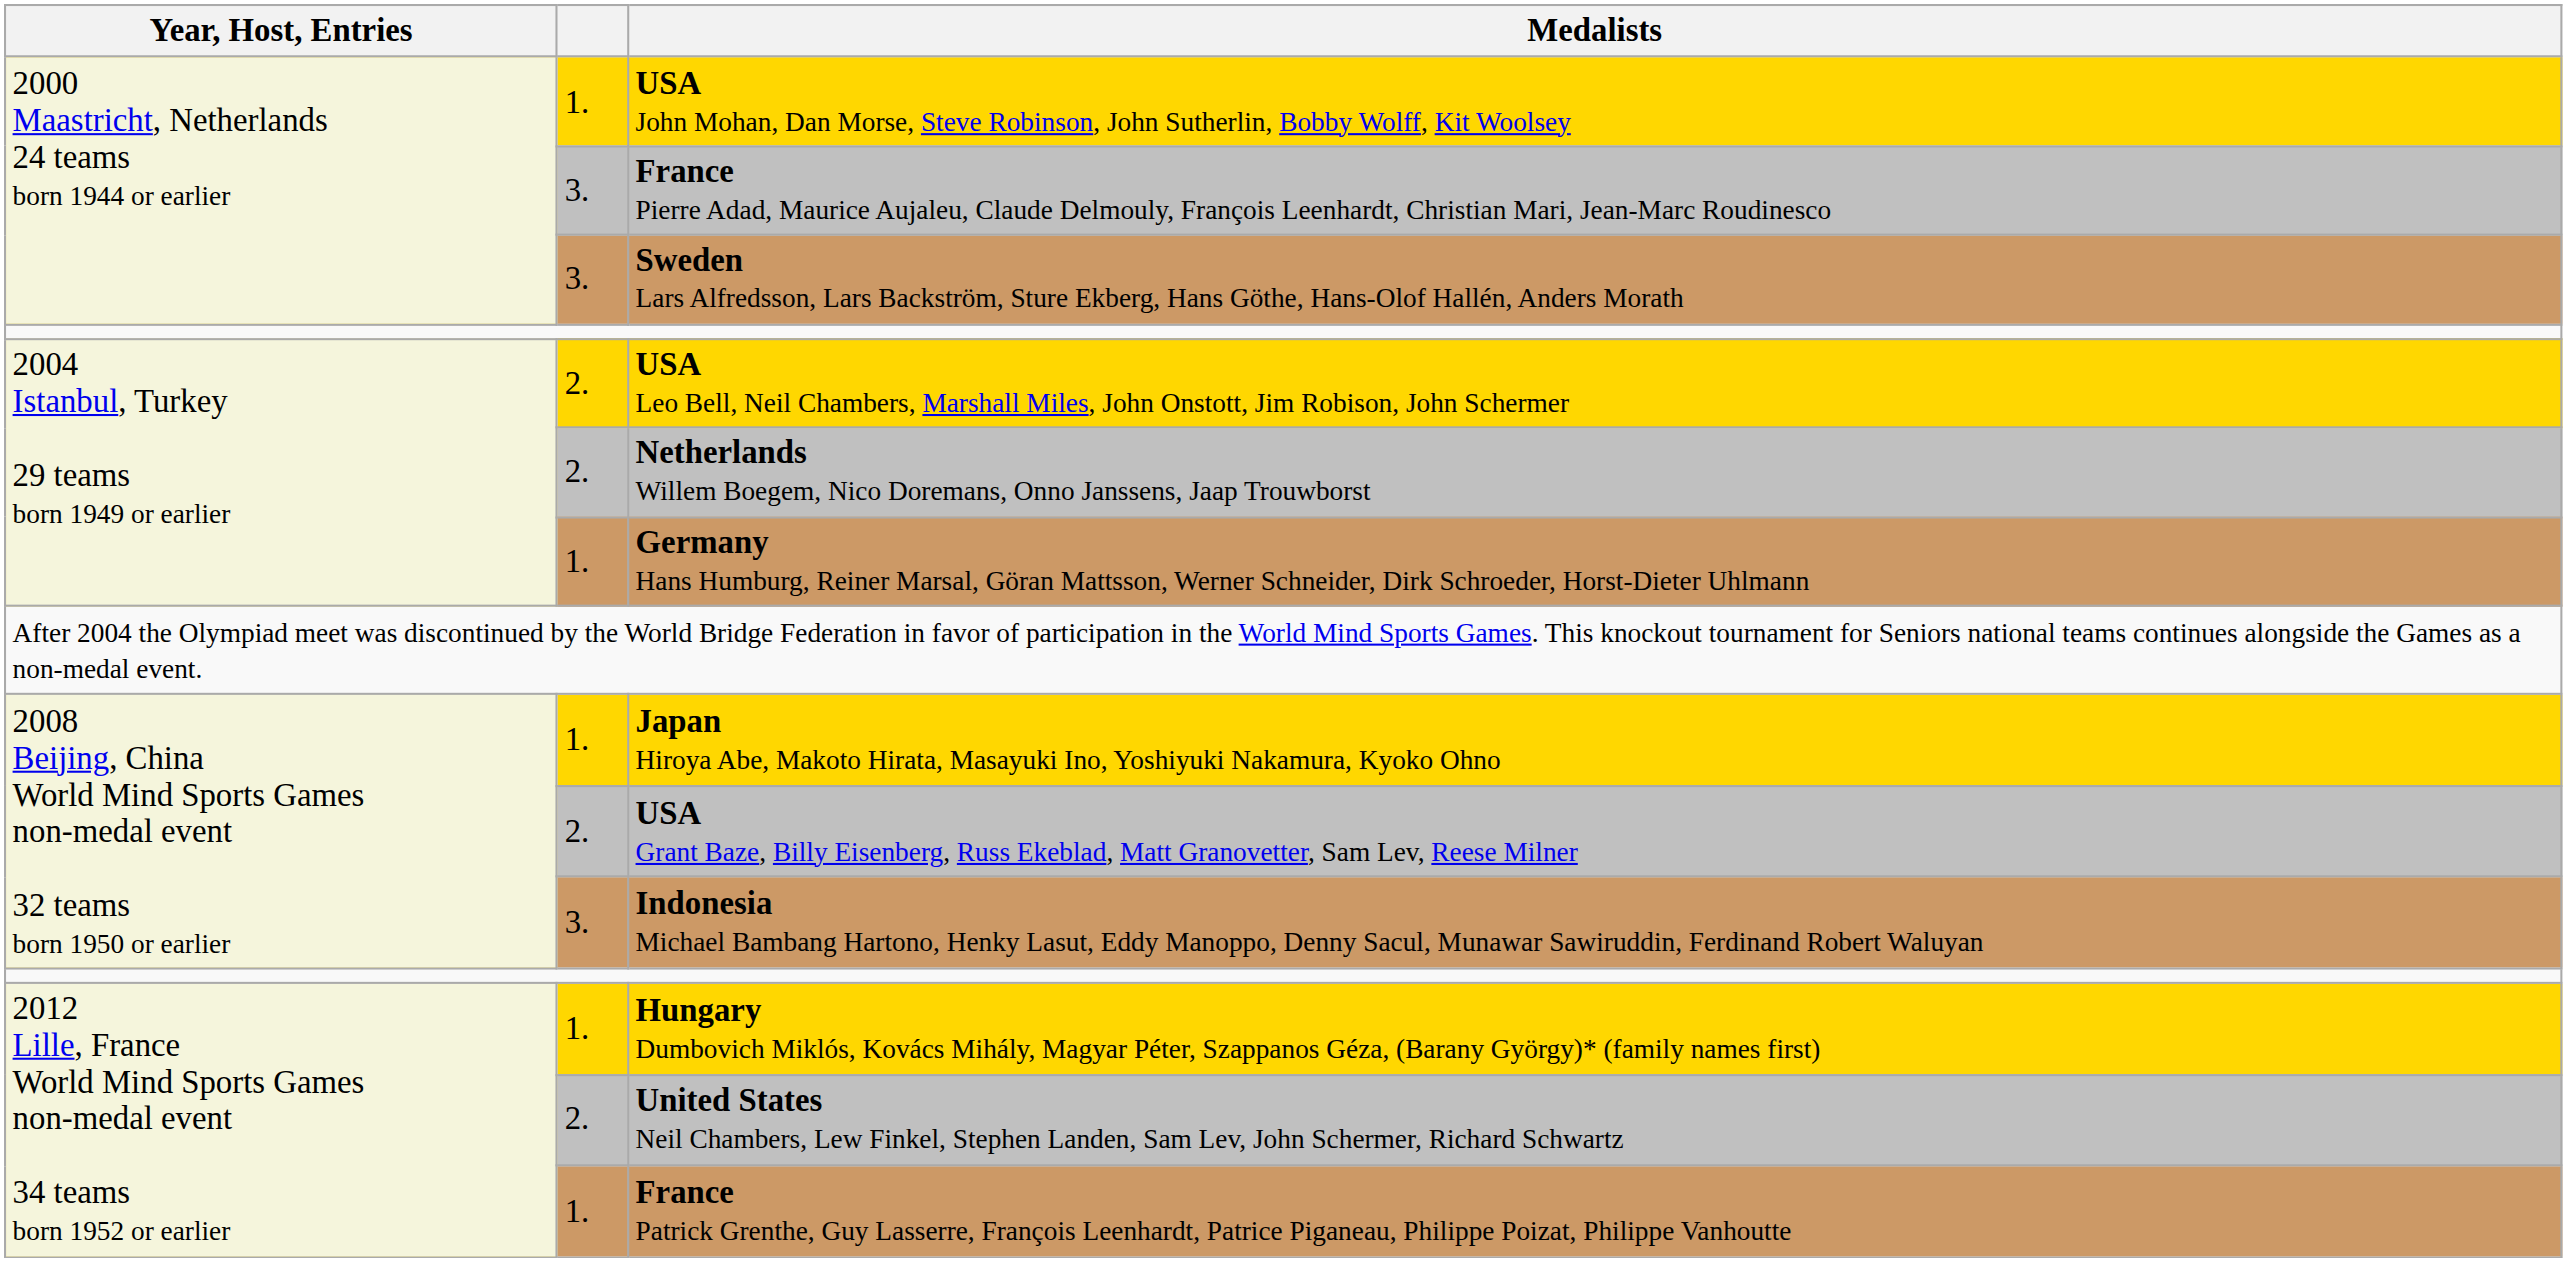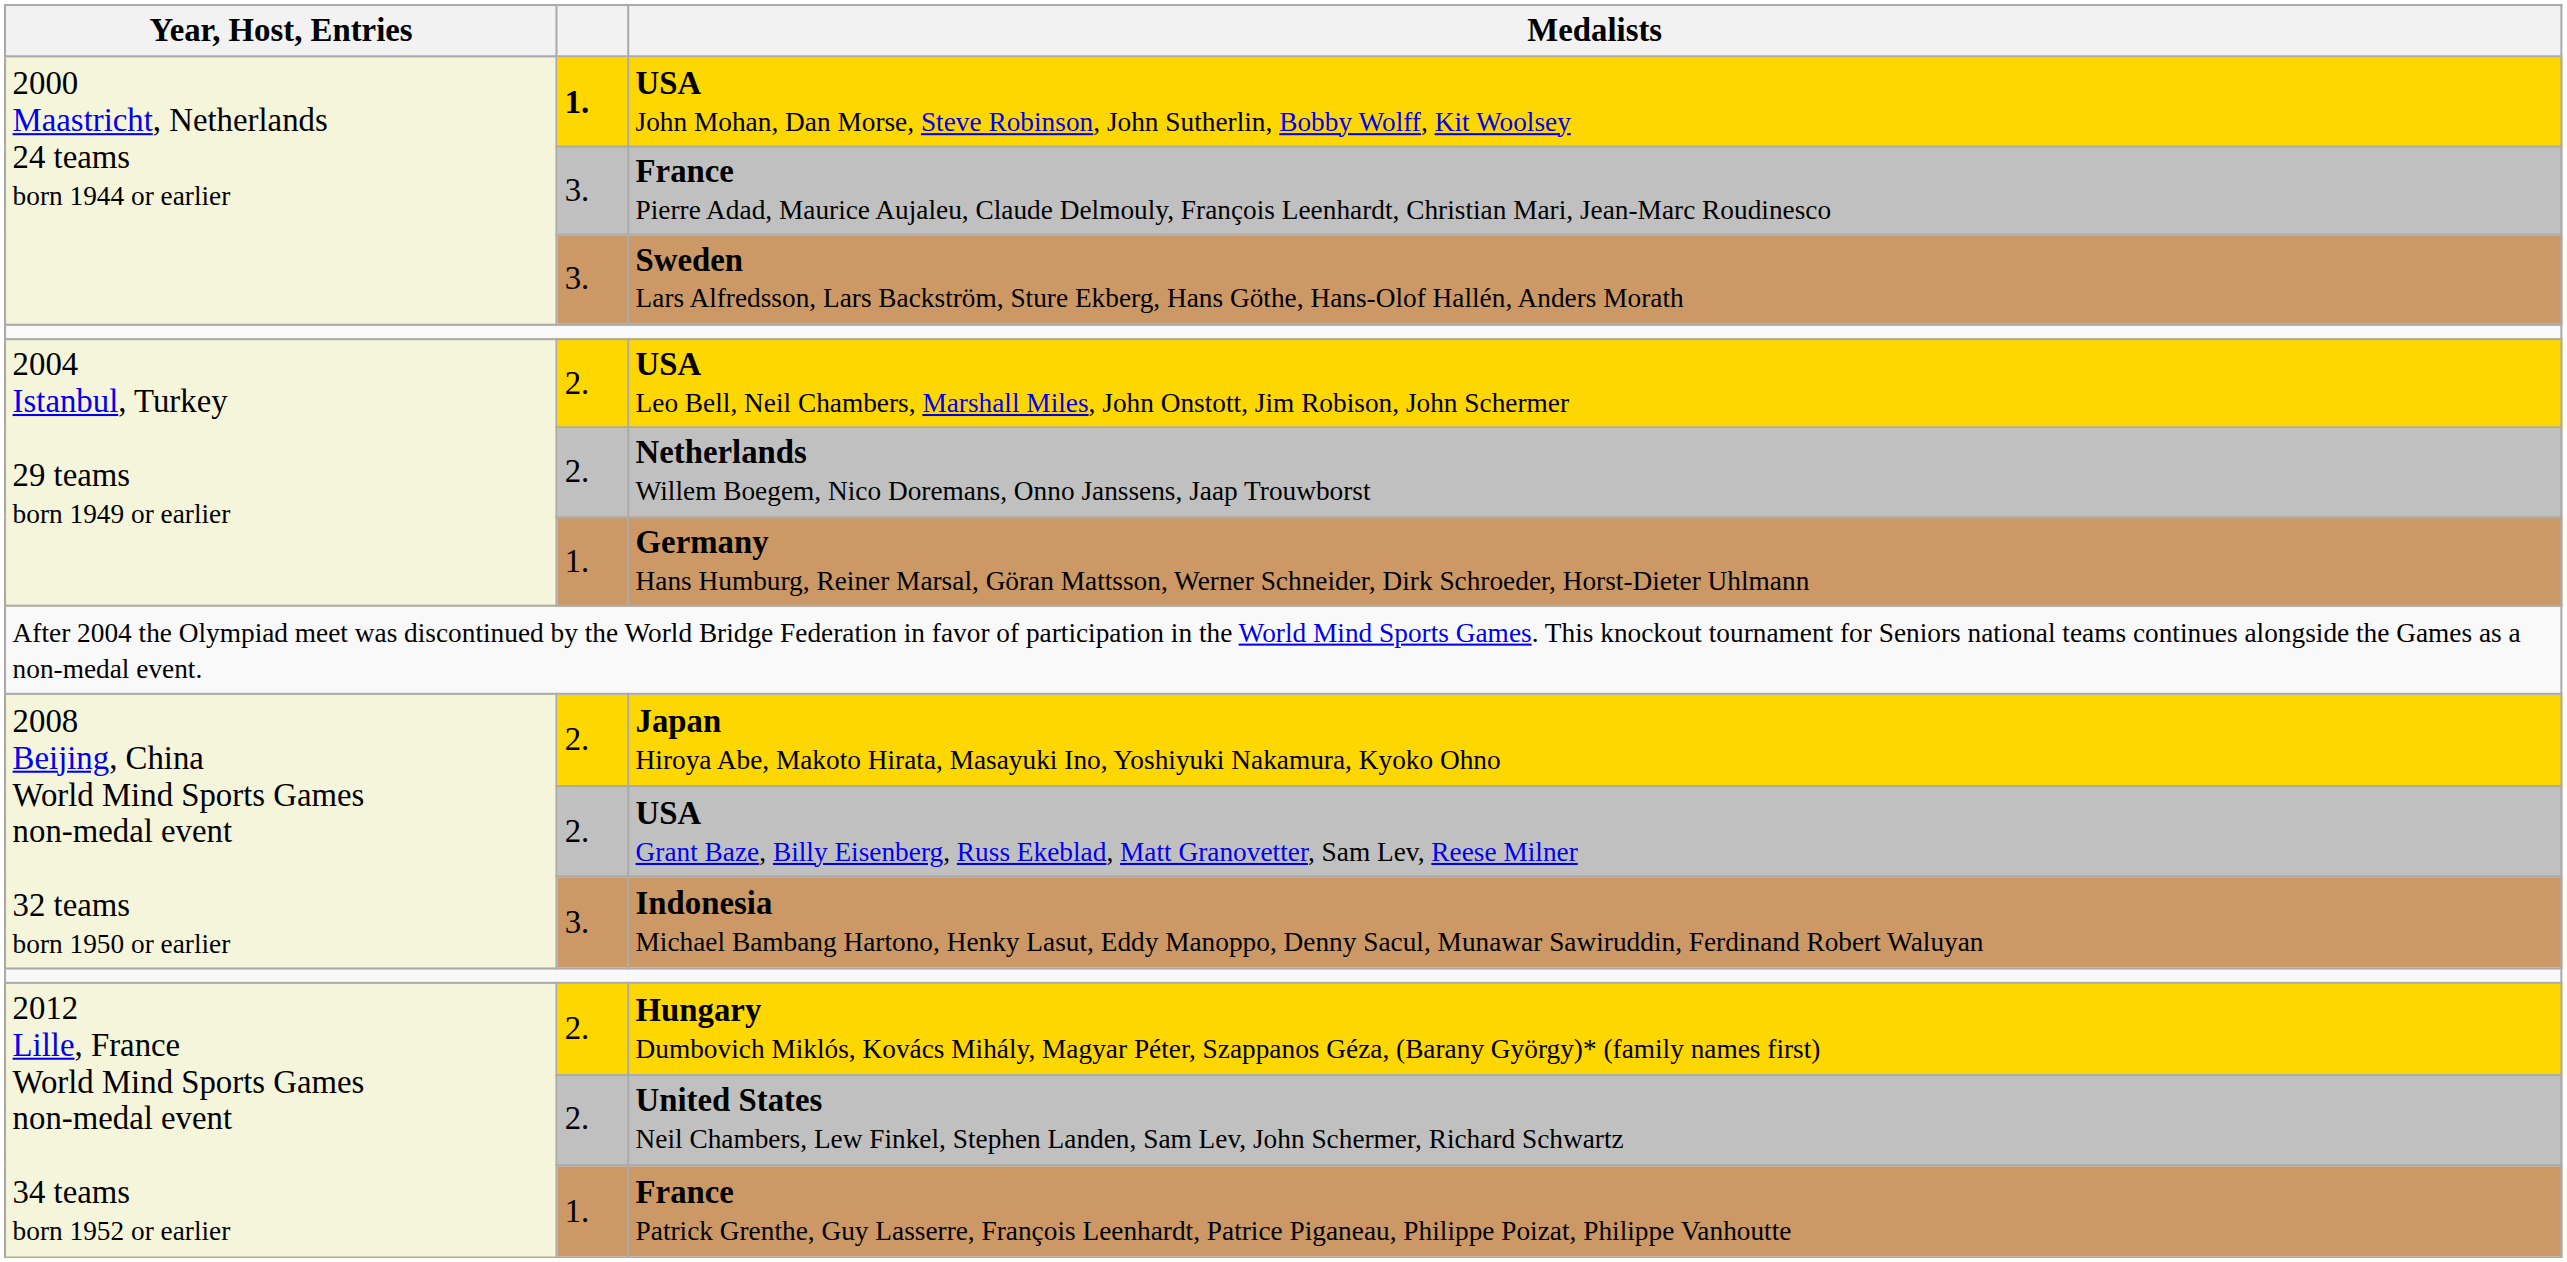(581, 100) normal -> (581, 100) bold
(577, 739) 1. -> (577, 739) 2.
(577, 1028) 1. -> (577, 1028) 2.
